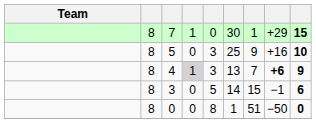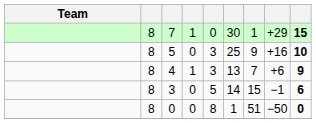(192, 71) lightgrey background -> (192, 71) no background
(277, 71) bold -> (277, 71) normal
